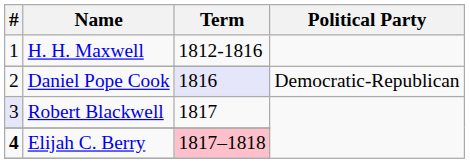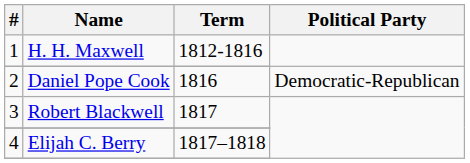(198, 81) lavender background -> (198, 81) no background
(14, 111) lavender background -> (14, 111) no background
(14, 142) bold -> (14, 142) normal
(222, 142) pink background -> (222, 142) no background
